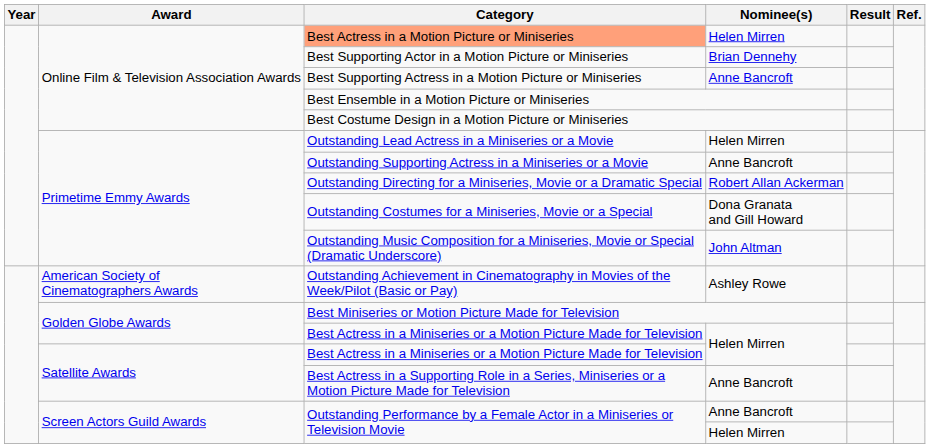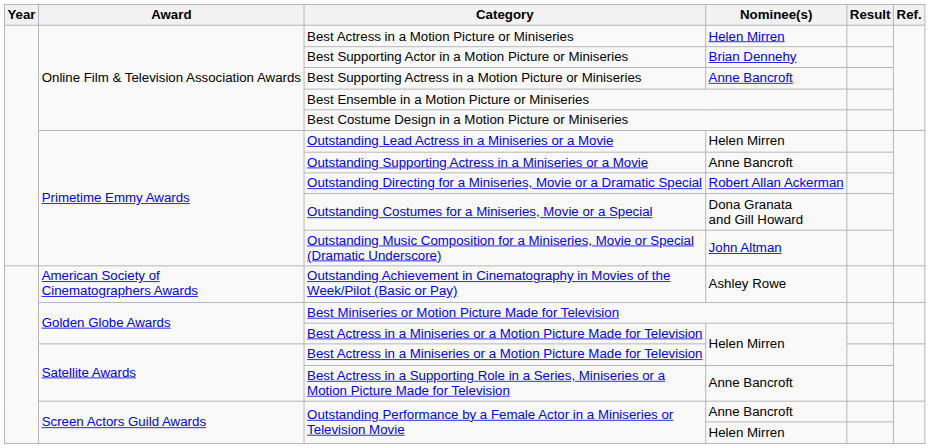(440, 36) lightsalmon background -> (440, 36) no background
